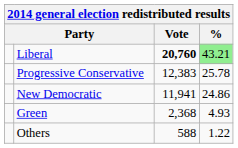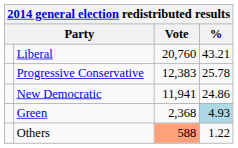(179, 53) bold -> (179, 53) normal
(216, 53) lightgreen background -> (216, 53) no background
(219, 113) no background -> (219, 113) lightblue background
(187, 133) no background -> (187, 133) lightsalmon background
